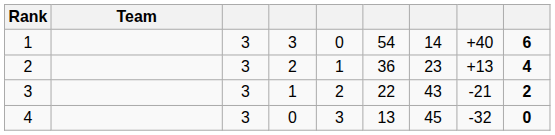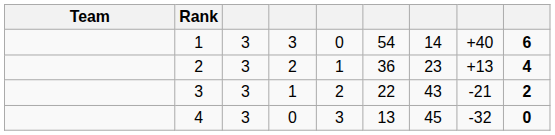columns swapped: (28, 17) <-> (137, 17)
